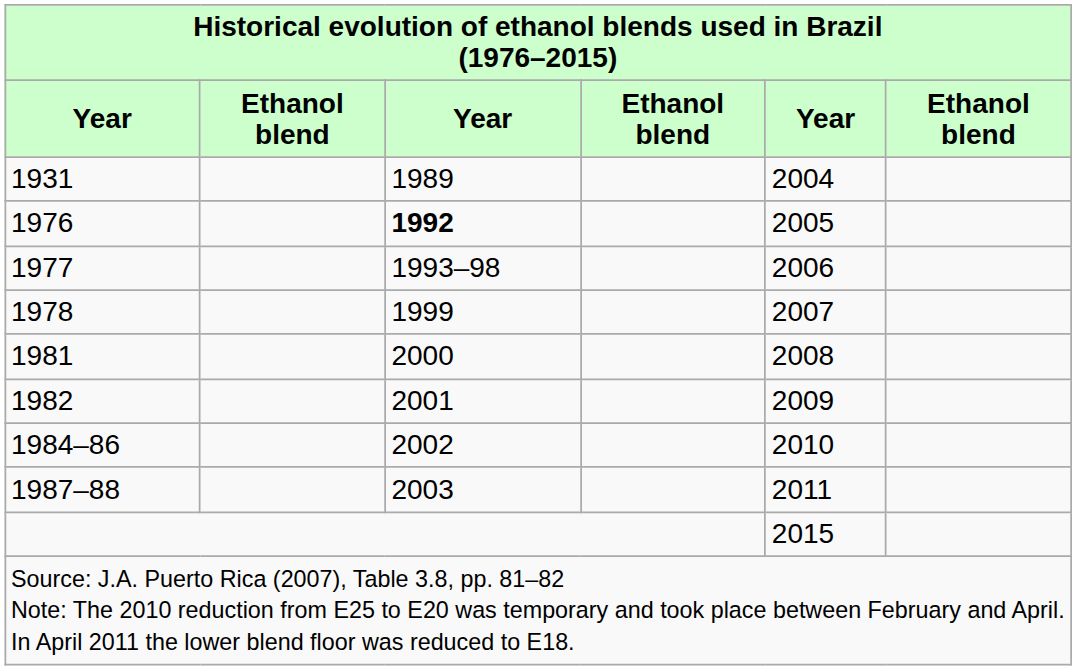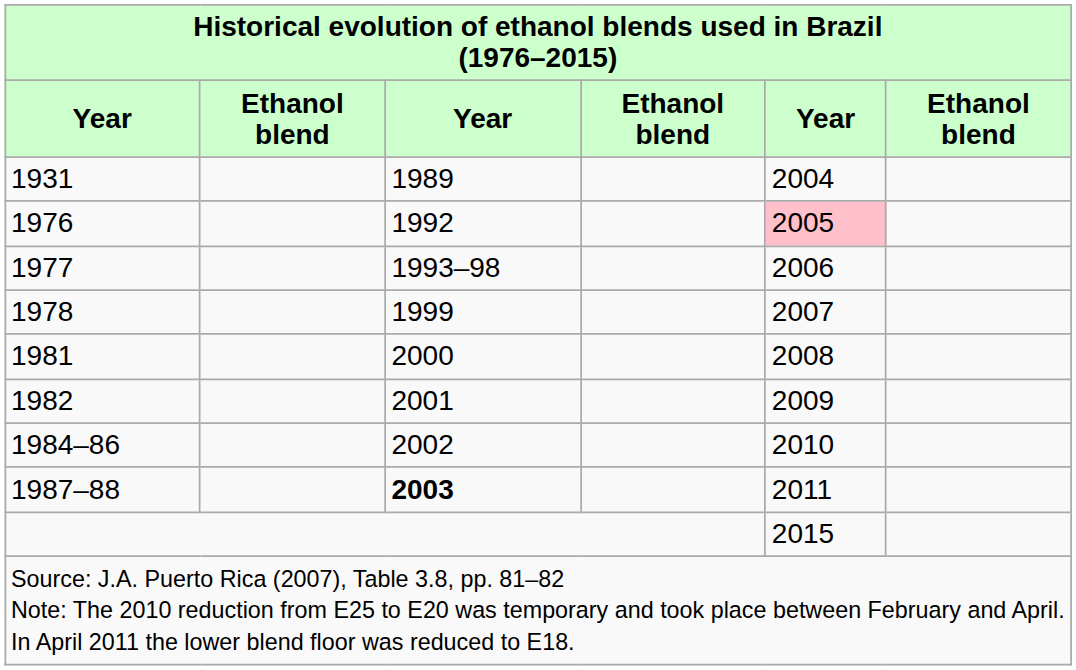(423, 222) bold -> (423, 222) normal
(803, 222) no background -> (803, 222) pink background
(423, 489) normal -> (423, 489) bold
